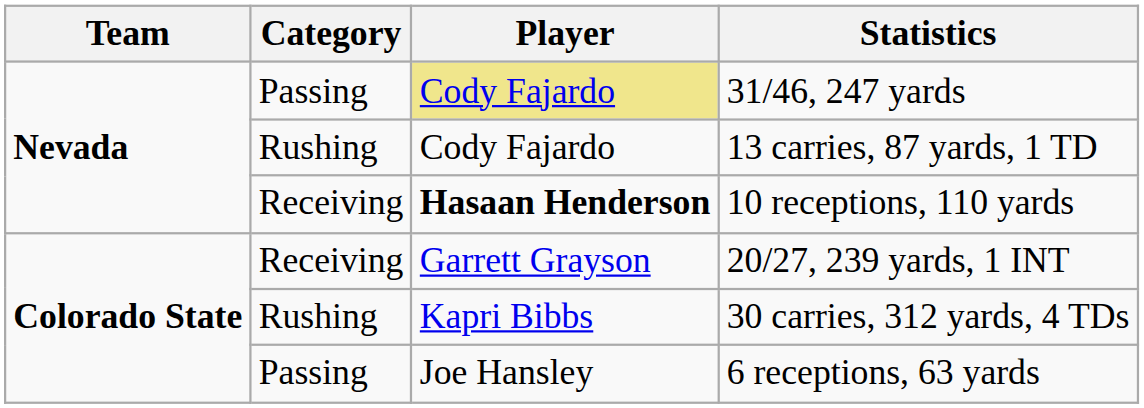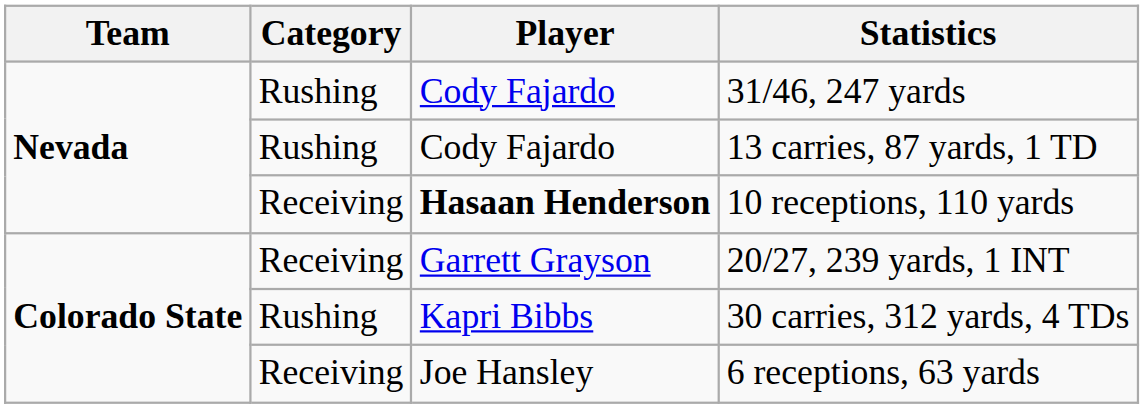(313, 90) Passing -> (318, 90) Rushing
(517, 90) khaki background -> (517, 90) no background
(313, 372) Passing -> (331, 372) Receiving
